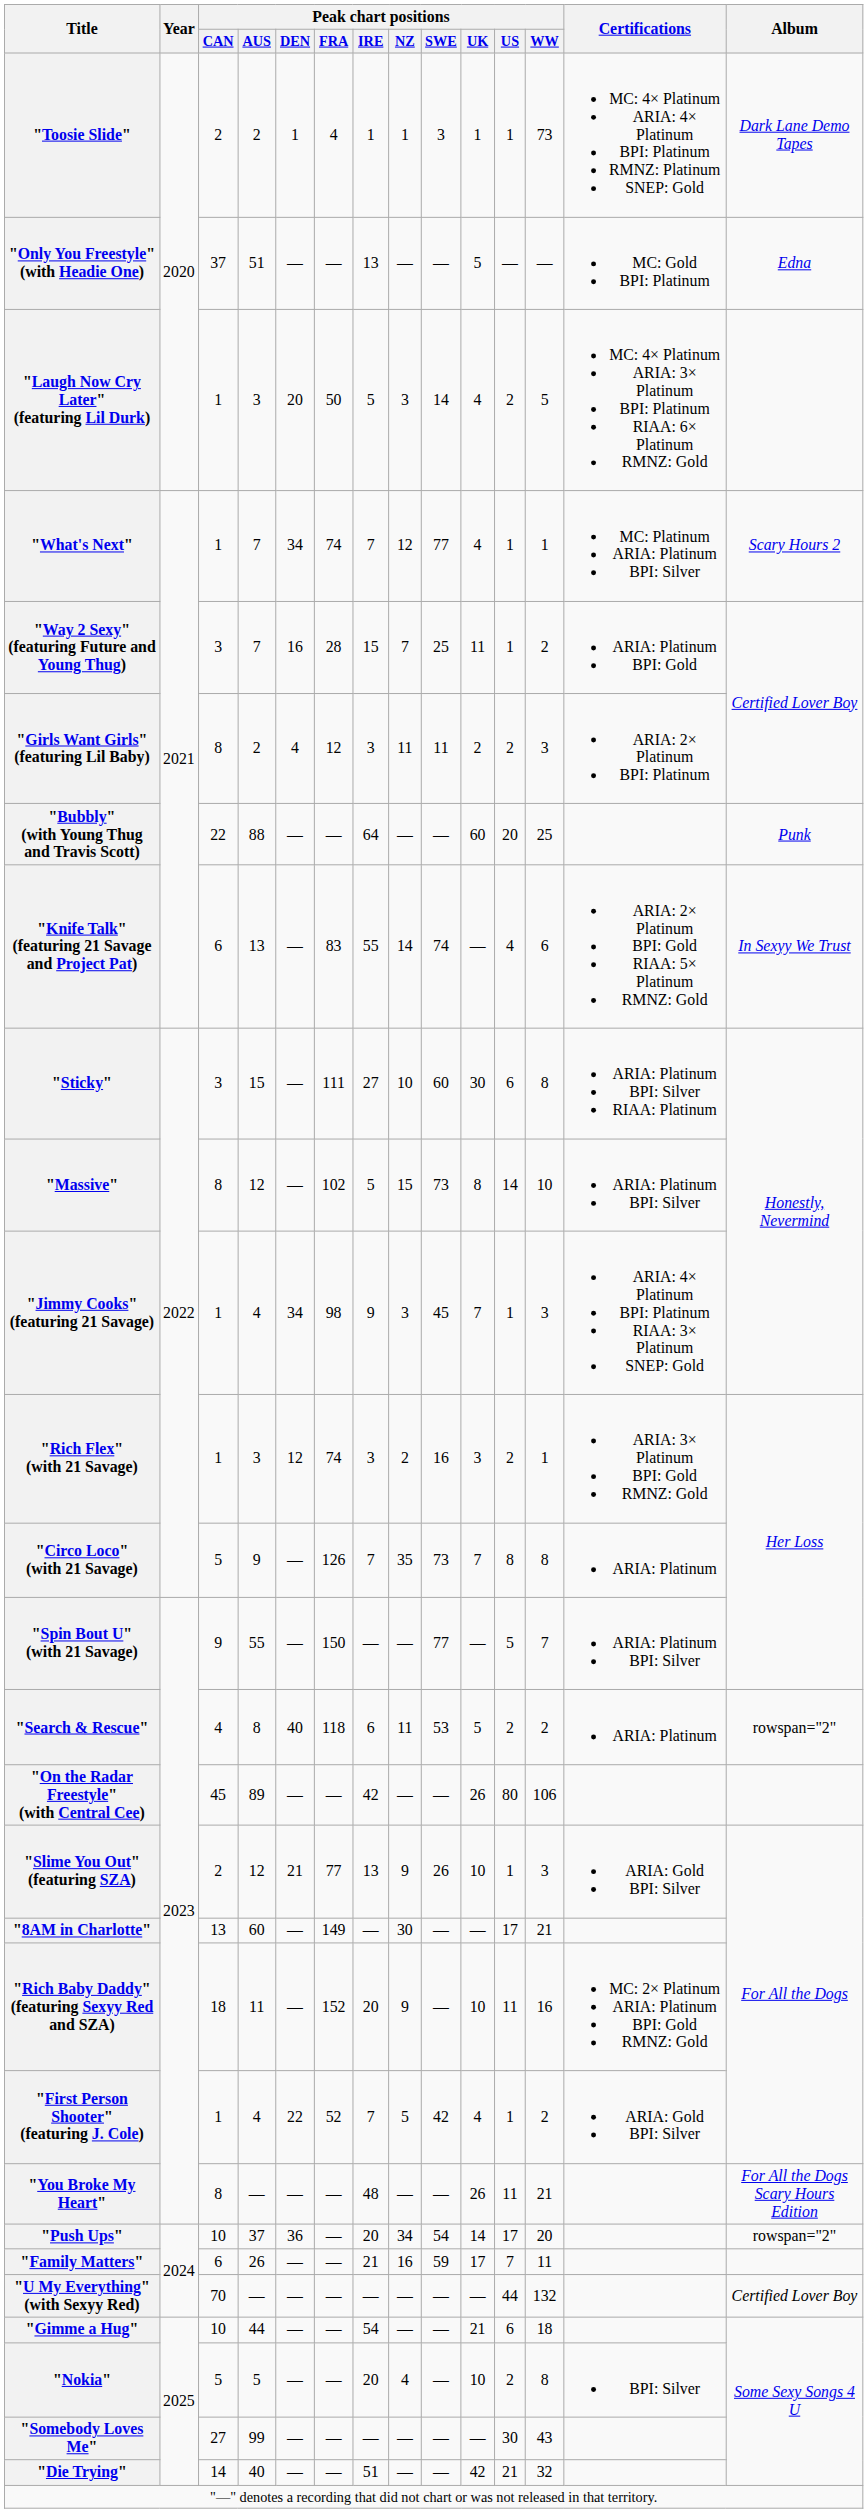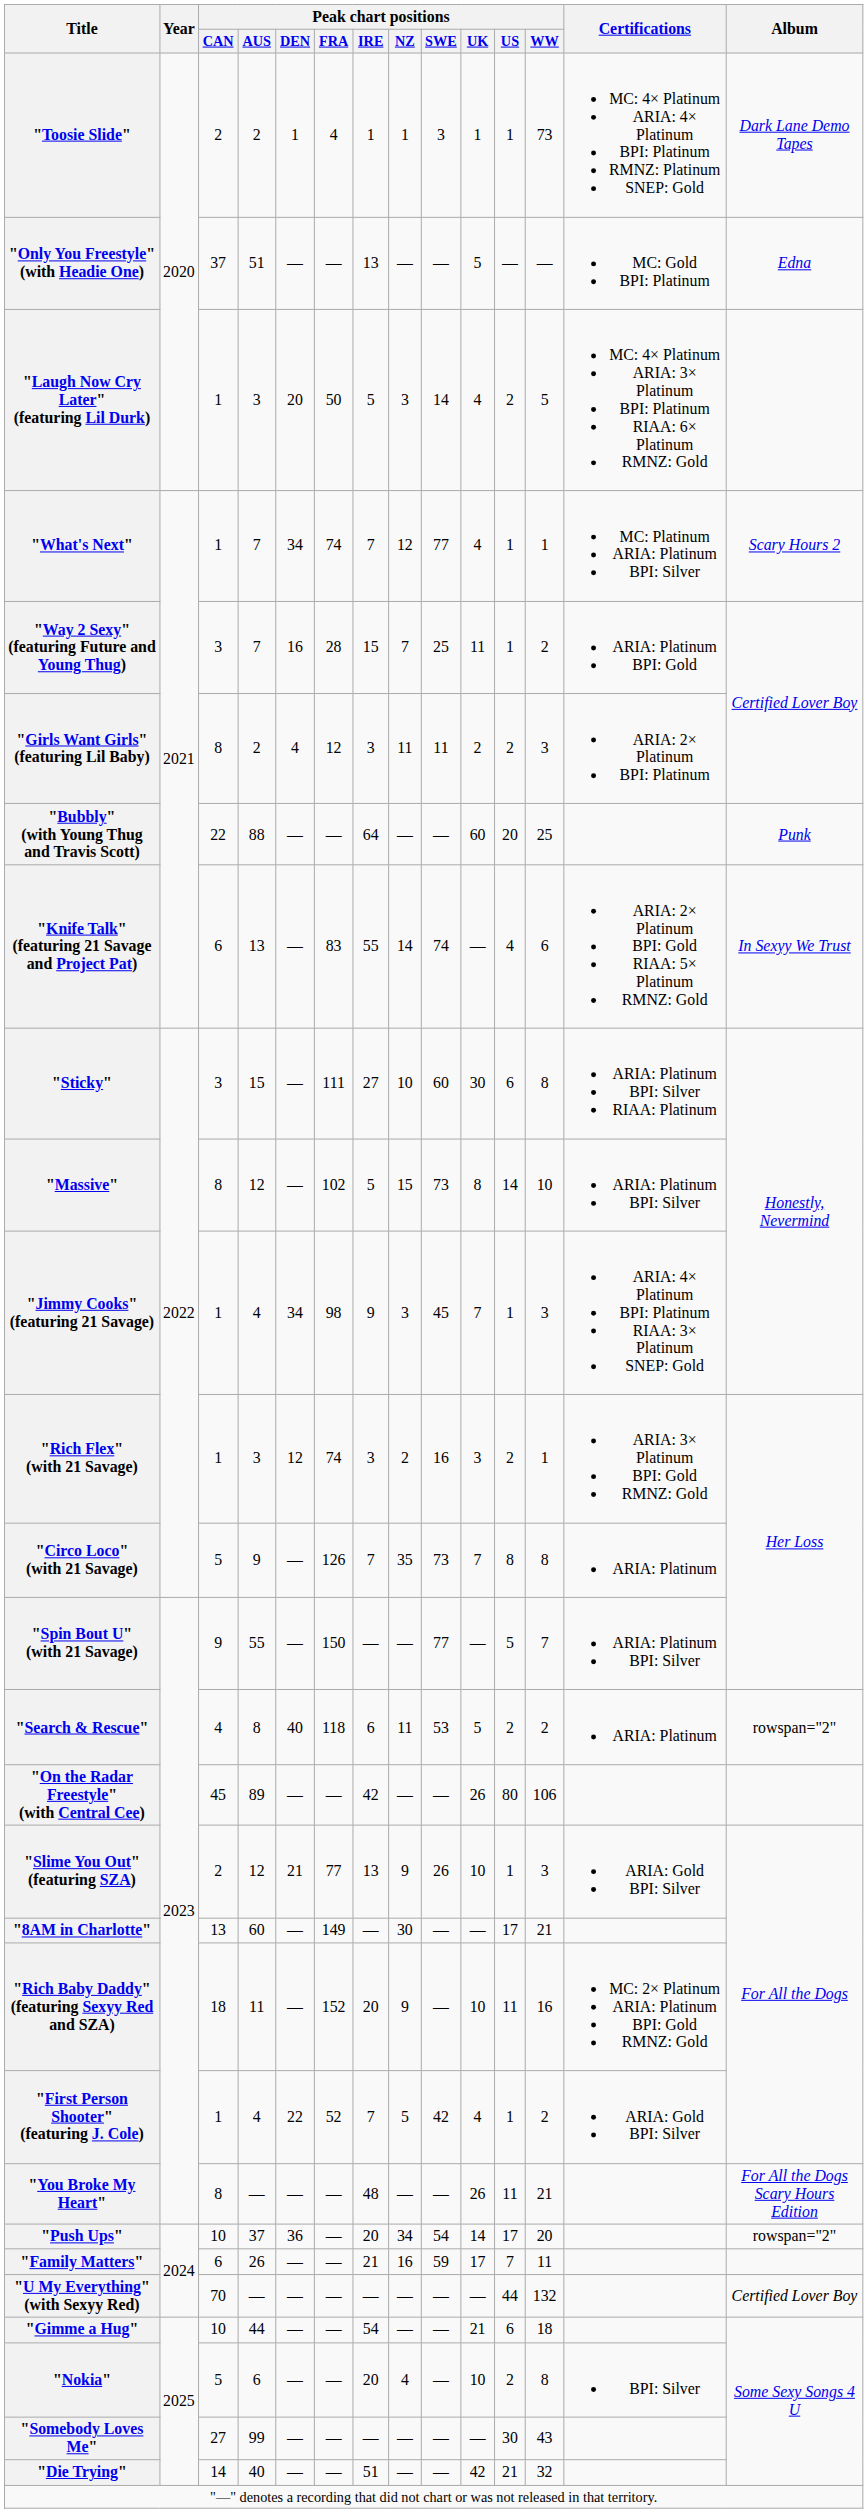(257, 2379) 5 -> (257, 2379) 6
